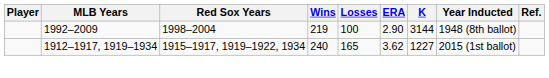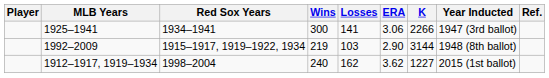+ row: (71, 30)
(189, 30) 1998–2004 -> (234, 47) 1915–1917, 1919–1922, 1934
(350, 30) 100 -> (350, 47) 103
(234, 47) 1915–1917, 1919–1922, 1934 -> (189, 64) 1998–2004
(350, 47) 165 -> (350, 64) 162
